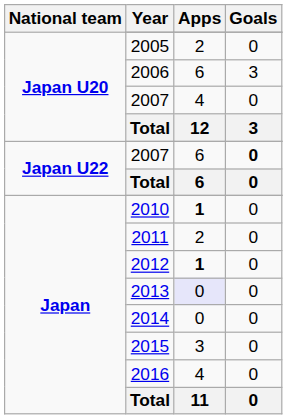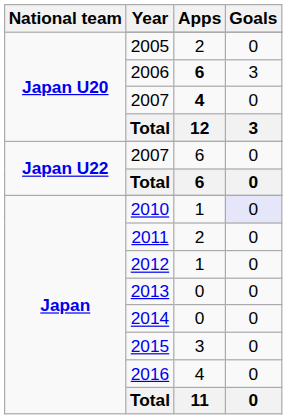(200, 73) normal -> (200, 73) bold
(200, 101) normal -> (200, 101) bold
(253, 155) bold -> (253, 155) normal
(200, 210) bold -> (200, 210) normal
(253, 210) no background -> (253, 210) lavender background
(200, 264) bold -> (200, 264) normal
(200, 292) lavender background -> (200, 292) no background
